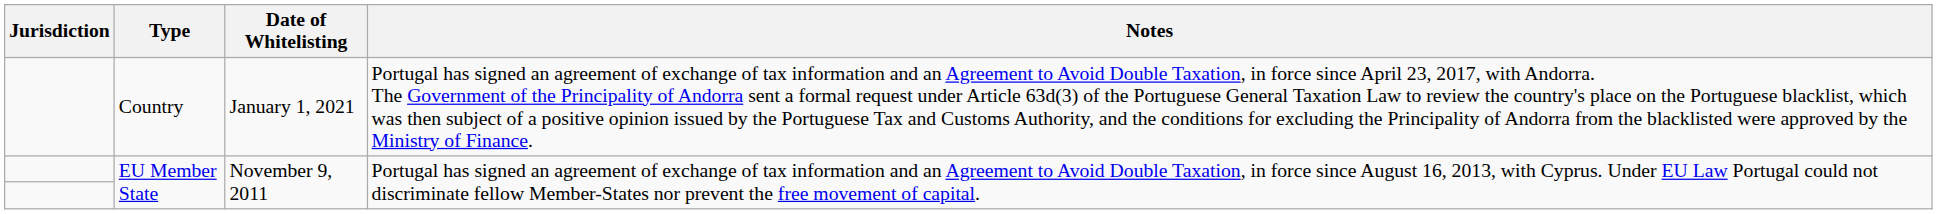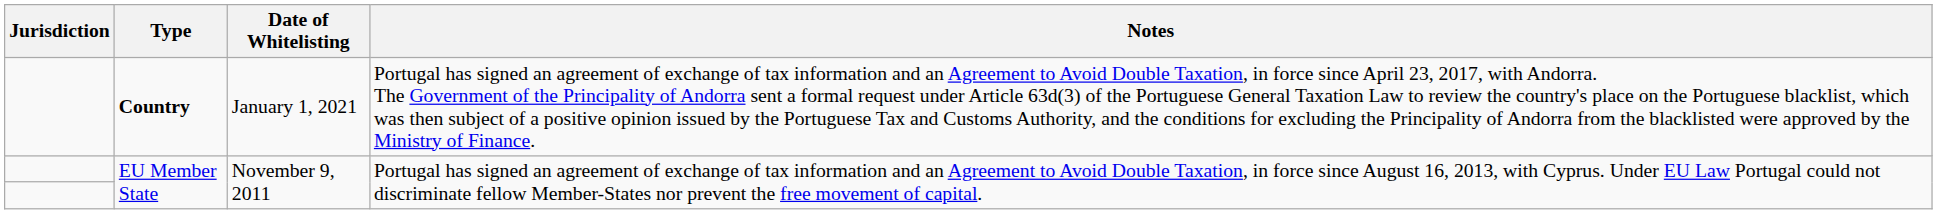(151, 106) normal -> (154, 106) bold
